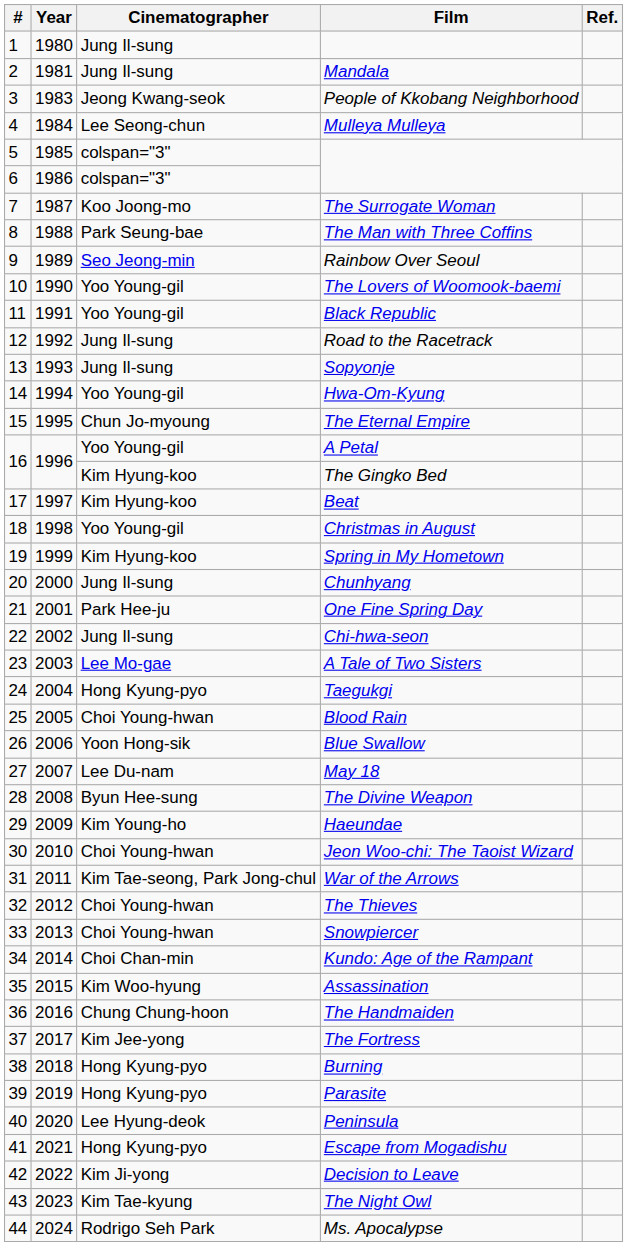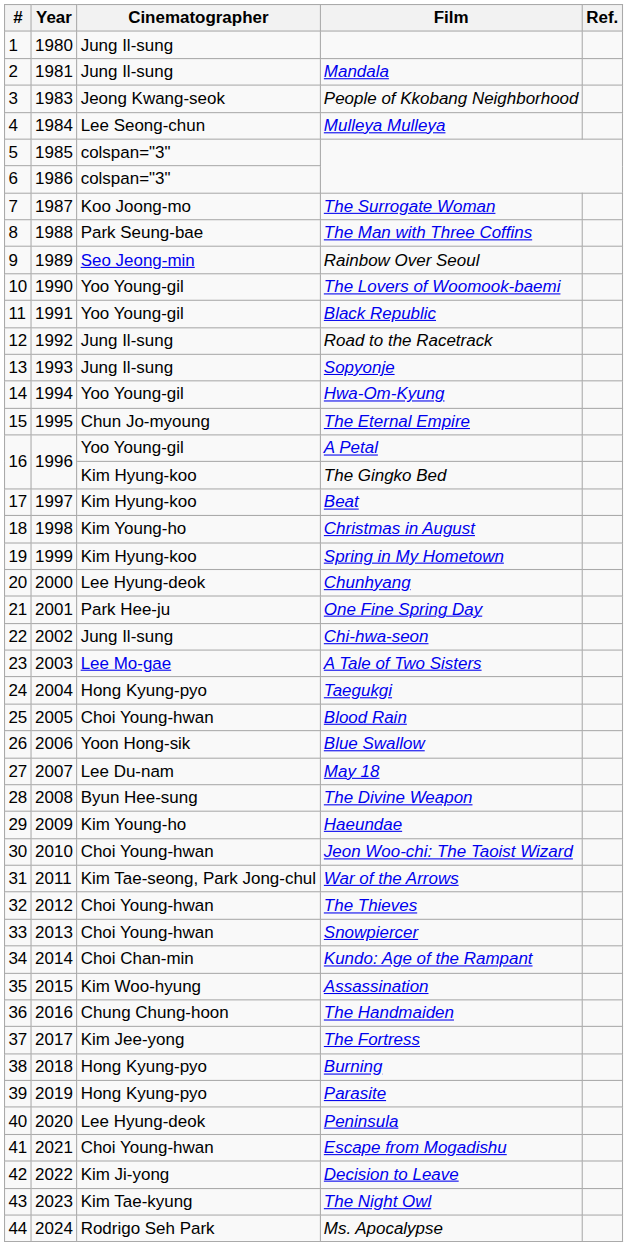(132, 529) Yoo Young-gil -> (133, 529) Kim Young-ho
(127, 582) Jung Il-sung -> (143, 582) Lee Hyung-deok
(144, 1147) Hong Kyung-pyo -> (147, 1147) Choi Young-hwan
